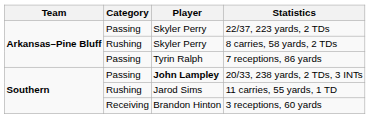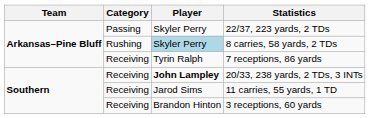(180, 43) no background -> (180, 43) lightblue background
(123, 59) Passing -> (127, 59) Receiving
(123, 74) Passing -> (127, 74) Receiving
(124, 90) Rushing -> (127, 90) Receiving
